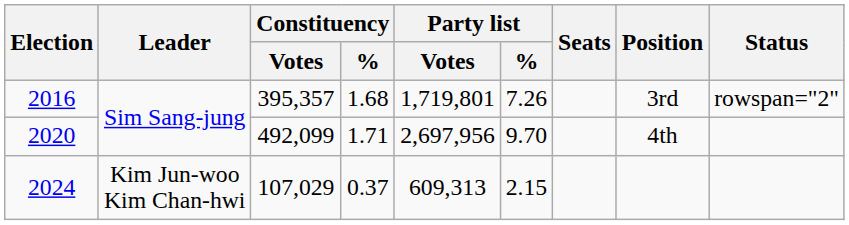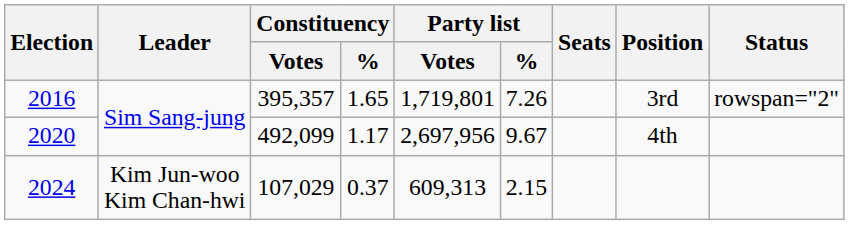(368, 98) 1.68 -> (368, 98) 1.65
(368, 135) 1.71 -> (368, 135) 1.17
(526, 135) 9.70 -> (526, 135) 9.67
